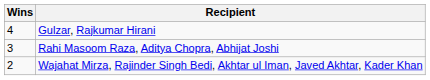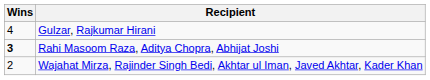(10, 48) normal -> (10, 48) bold
